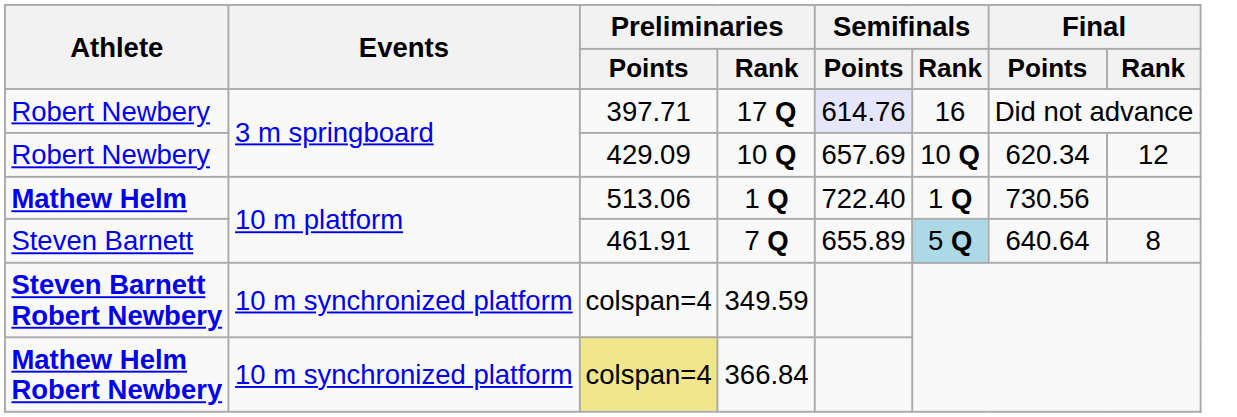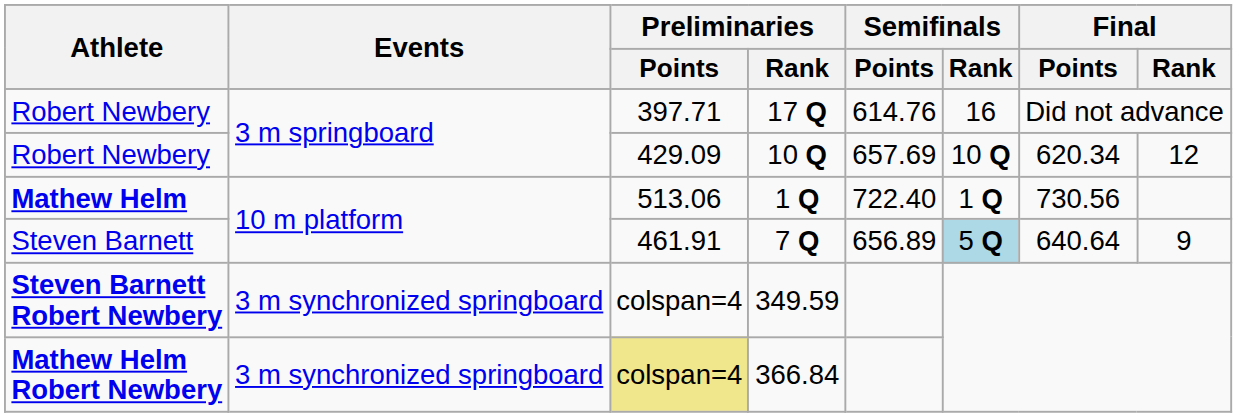(864, 112) lavender background -> (894, 112) no background
(864, 242) 655.89 -> (894, 242) 656.89
(1153, 242) 8 -> (1184, 242) 9
(404, 301) 10 m synchronized platform -> (419, 301) 3 m synchronized springboard
(404, 375) 10 m synchronized platform -> (419, 375) 3 m synchronized springboard
